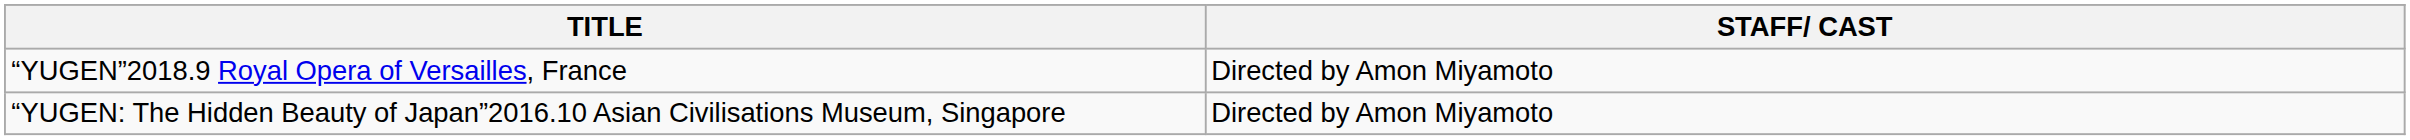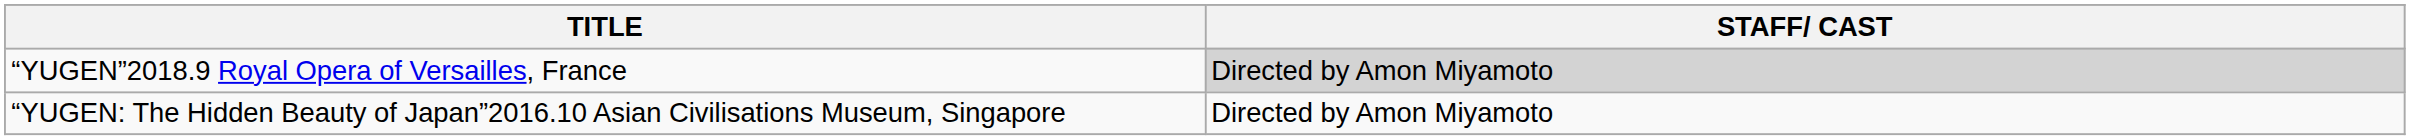(1382, 70) no background -> (1382, 70) lightgrey background
